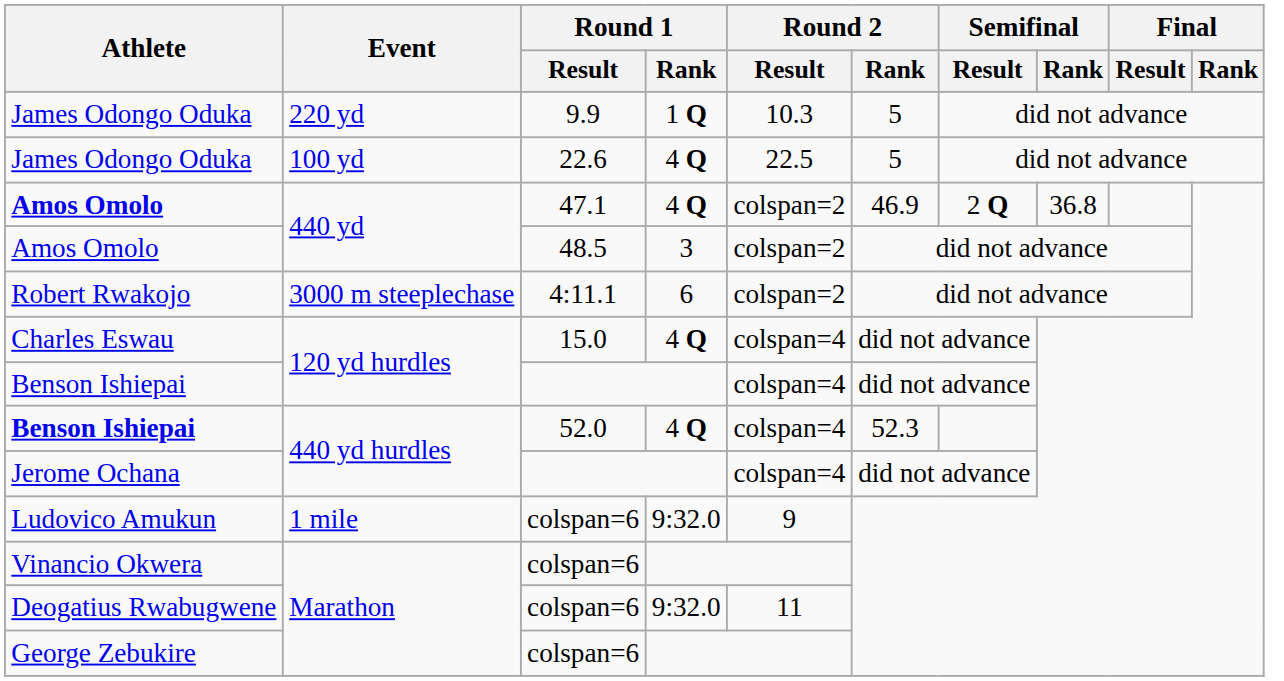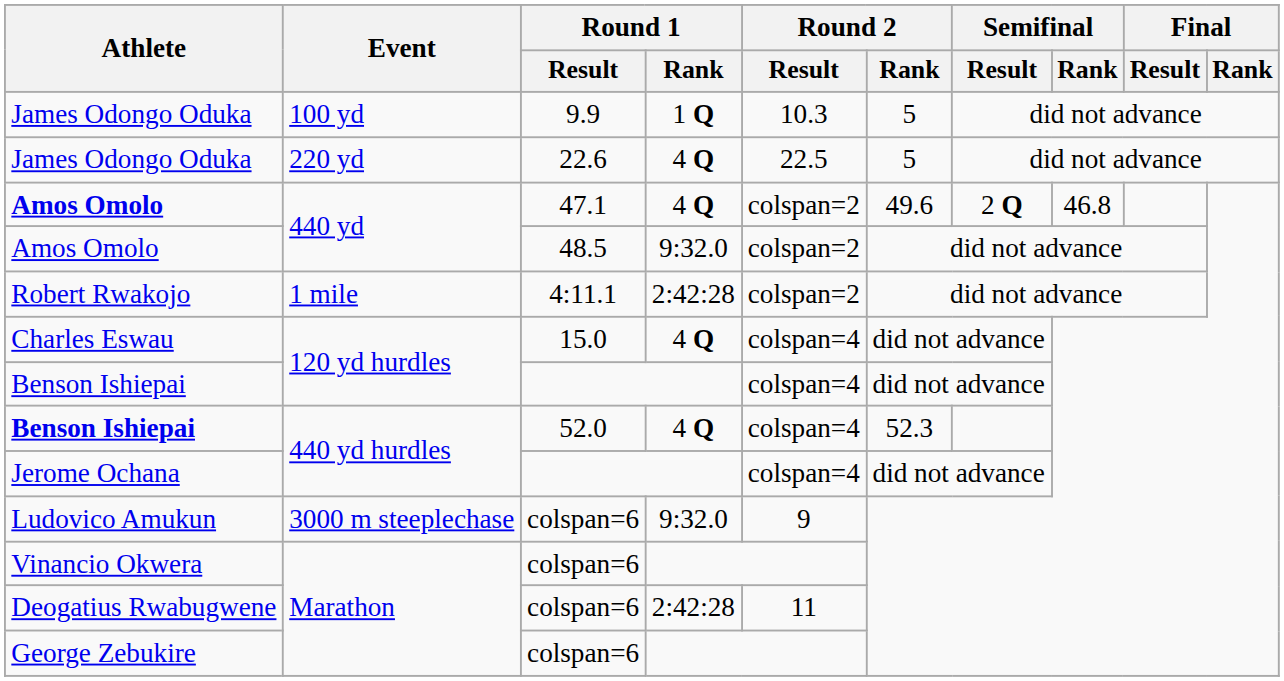(327, 114) 220 yd -> (327, 114) 100 yd
(327, 159) 100 yd -> (327, 159) 220 yd
(895, 204) 46.9 -> (909, 204) 49.6
(1073, 204) 36.8 -> (1087, 204) 46.8
(686, 249) 3 -> (693, 249) 9:32.0
(402, 294) 3000 m steeplechase -> (324, 294) 1 mile
(686, 294) 6 -> (693, 294) 2:42:28
(324, 518) 1 mile -> (402, 518) 3000 m steeplechase
(686, 608) 9:32.0 -> (693, 608) 2:42:28
